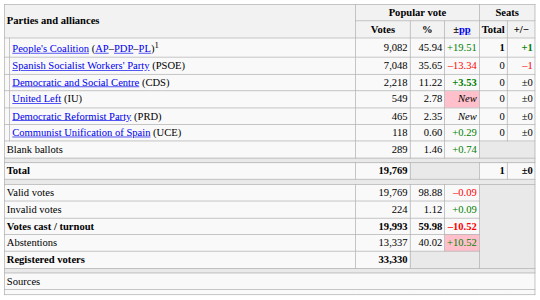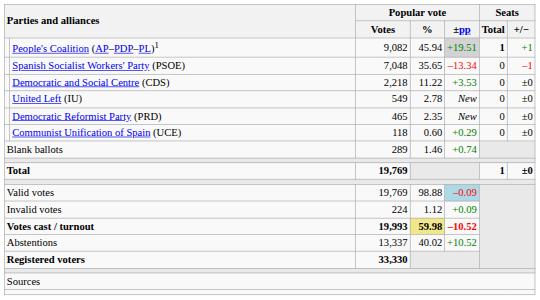(462, 47) no background -> (462, 47) lightgrey background
(527, 47) bold -> (527, 47) normal
(465, 82) bold -> (465, 82) normal
(467, 99) pink background -> (467, 99) no background
(465, 192) no background -> (465, 192) lightblue background
(430, 226) no background -> (430, 226) khaki background
(462, 243) pink background -> (462, 243) no background
